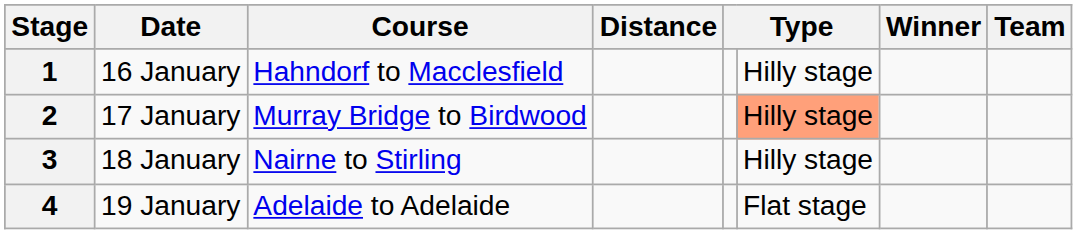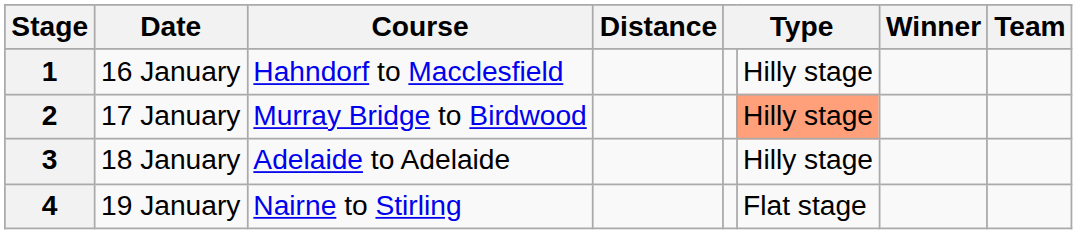(357, 160) Nairne to Stirling -> (382, 160) Adelaide to Adelaide
(382, 205) Adelaide to Adelaide -> (357, 205) Nairne to Stirling
